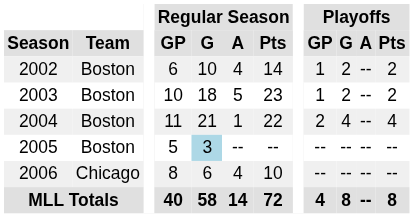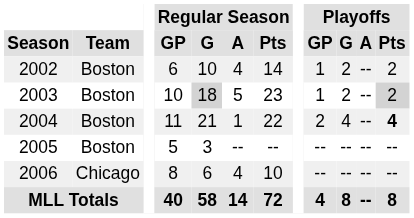(207, 95) no background -> (207, 95) lightgrey background
(392, 95) no background -> (392, 95) lightgrey background
(392, 121) normal -> (392, 121) bold
(207, 147) lightblue background -> (207, 147) no background
